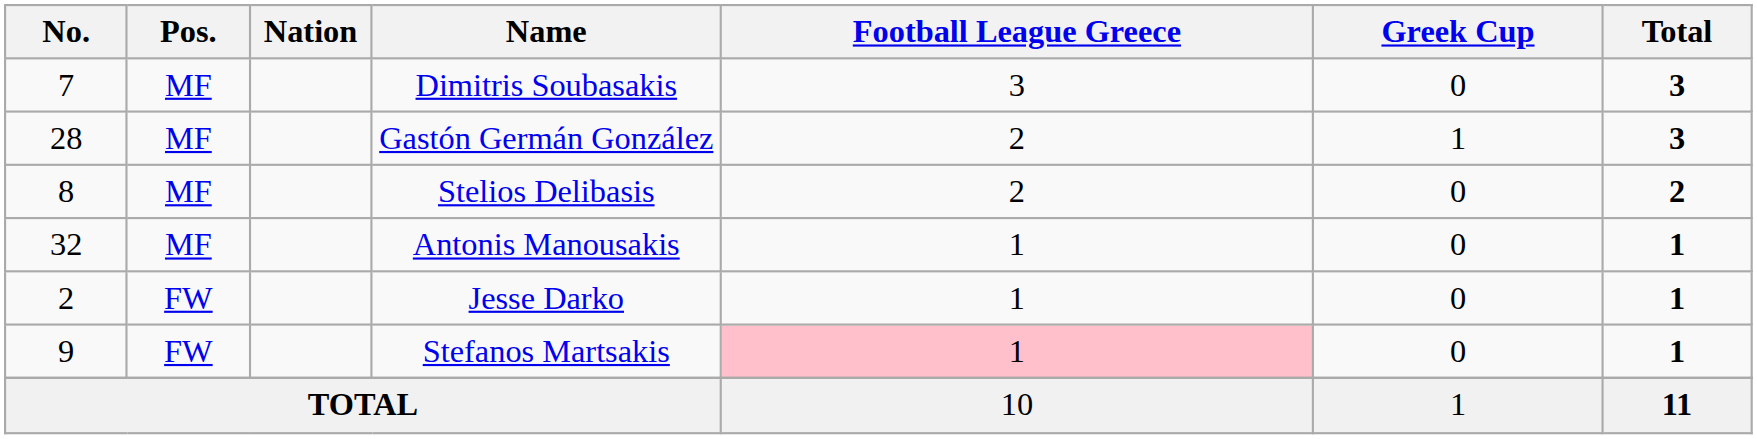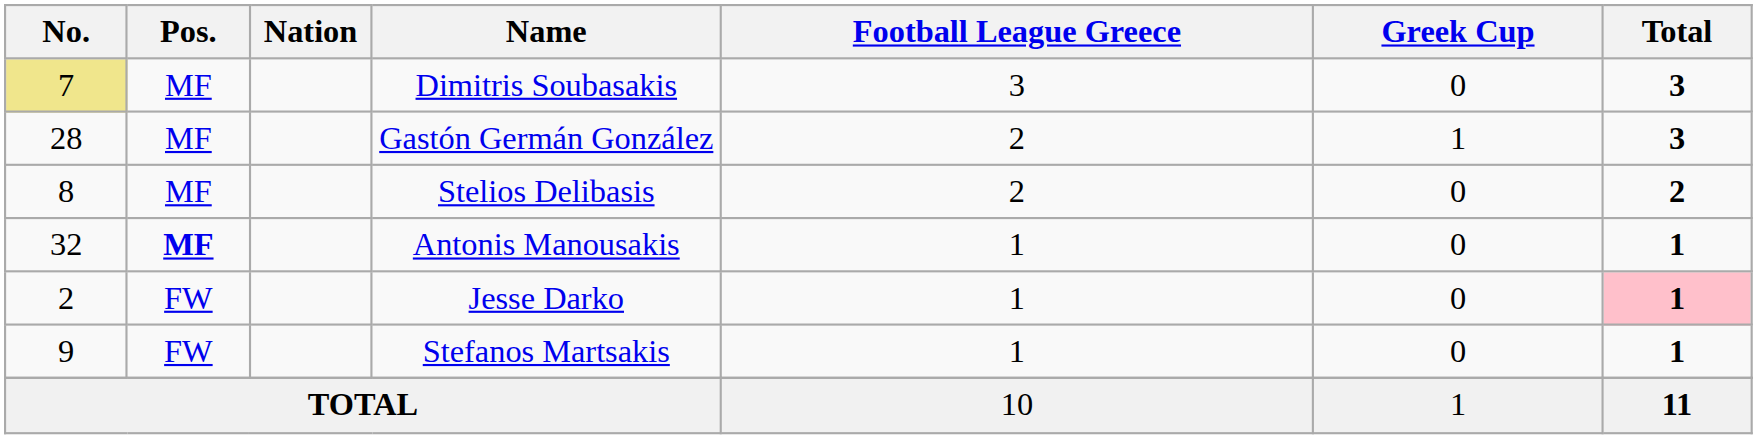(66, 84) no background -> (66, 84) khaki background
(188, 244) normal -> (188, 244) bold
(1677, 298) no background -> (1677, 298) pink background
(1017, 351) pink background -> (1017, 351) no background
